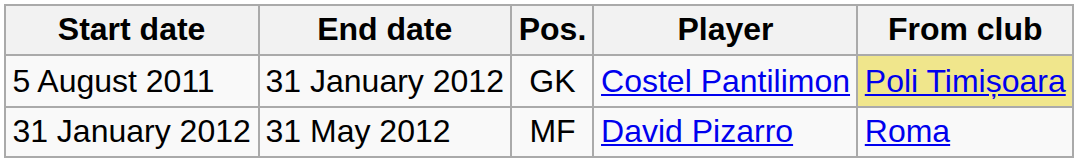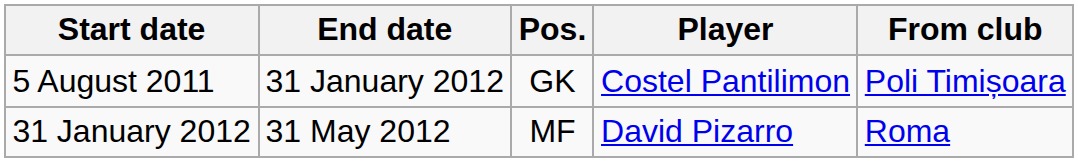(965, 80) khaki background -> (965, 80) no background
